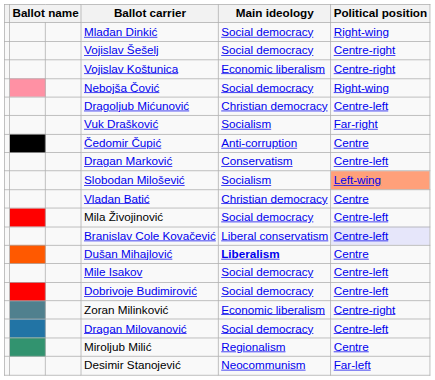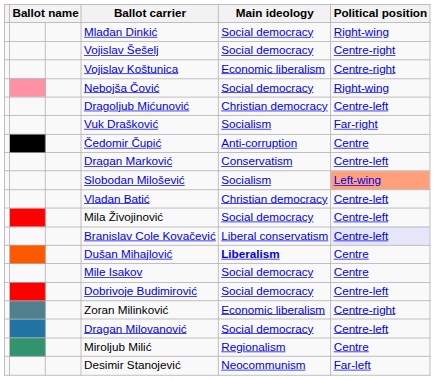(351, 198) Centre -> (361, 198) Centre-left
(361, 273) Centre-left -> (351, 273) Centre
